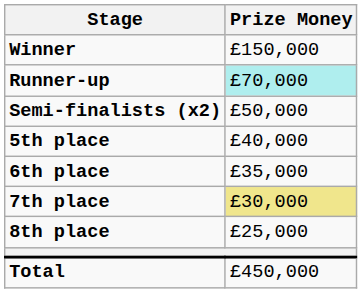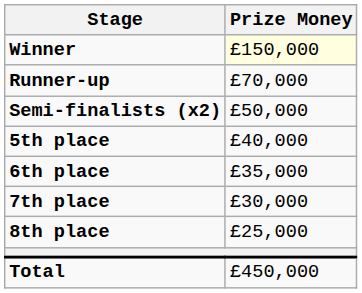(275, 50) no background -> (275, 50) lightyellow background
(269, 80) paleturquoise background -> (269, 80) no background
(269, 202) khaki background -> (269, 202) no background
